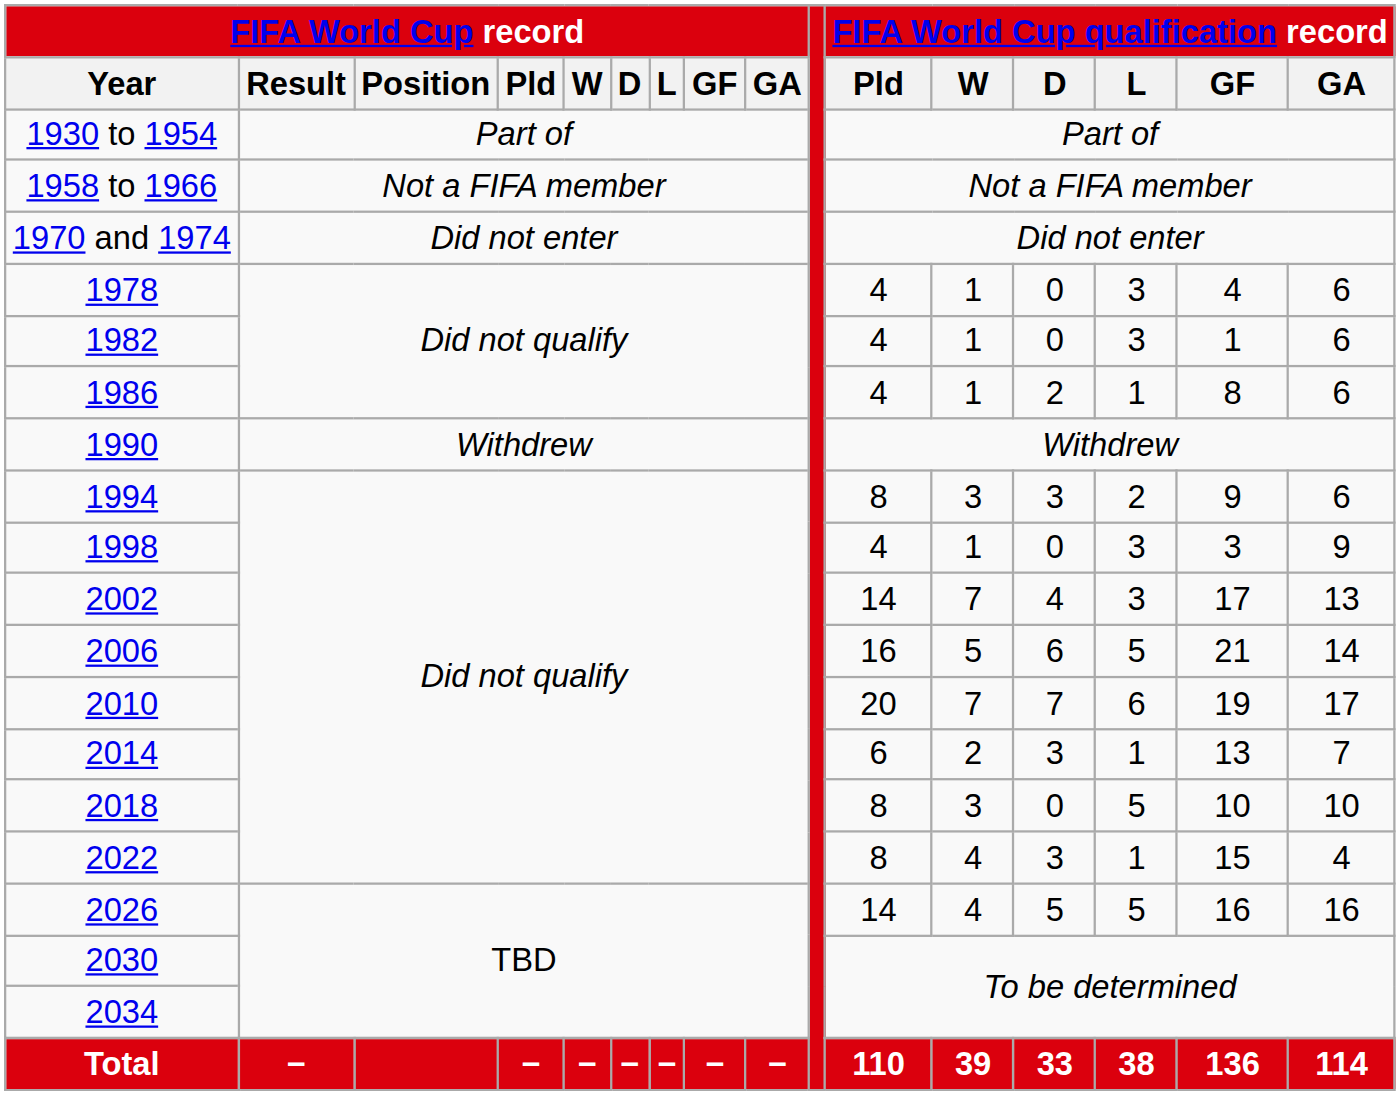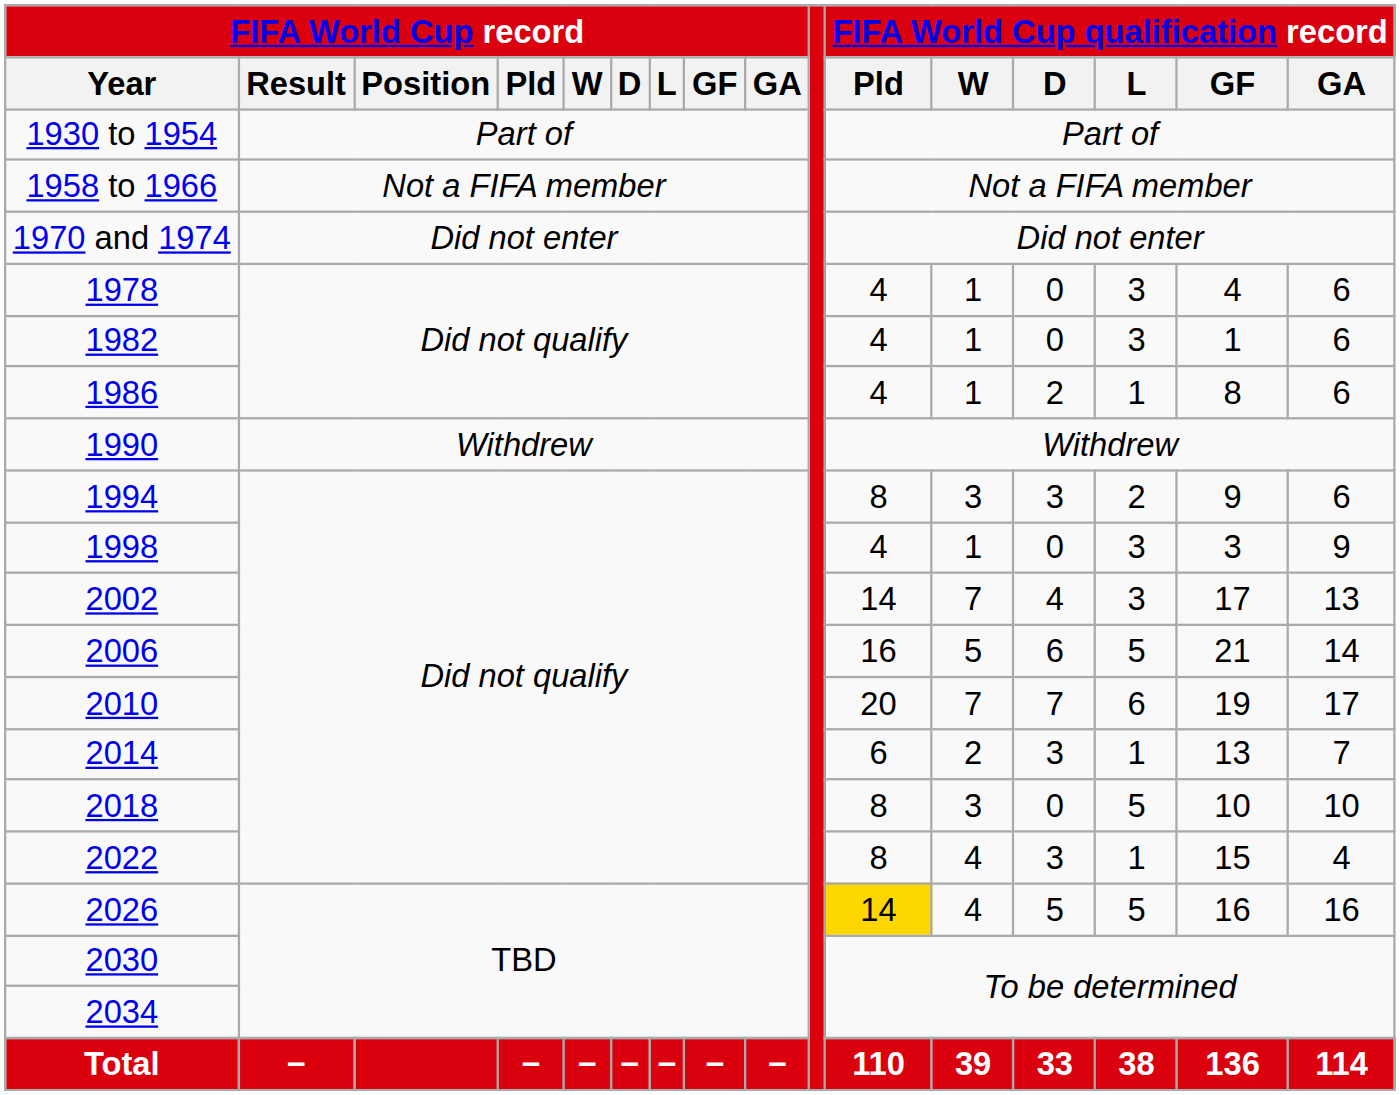(878, 909) no background -> (878, 909) gold background
